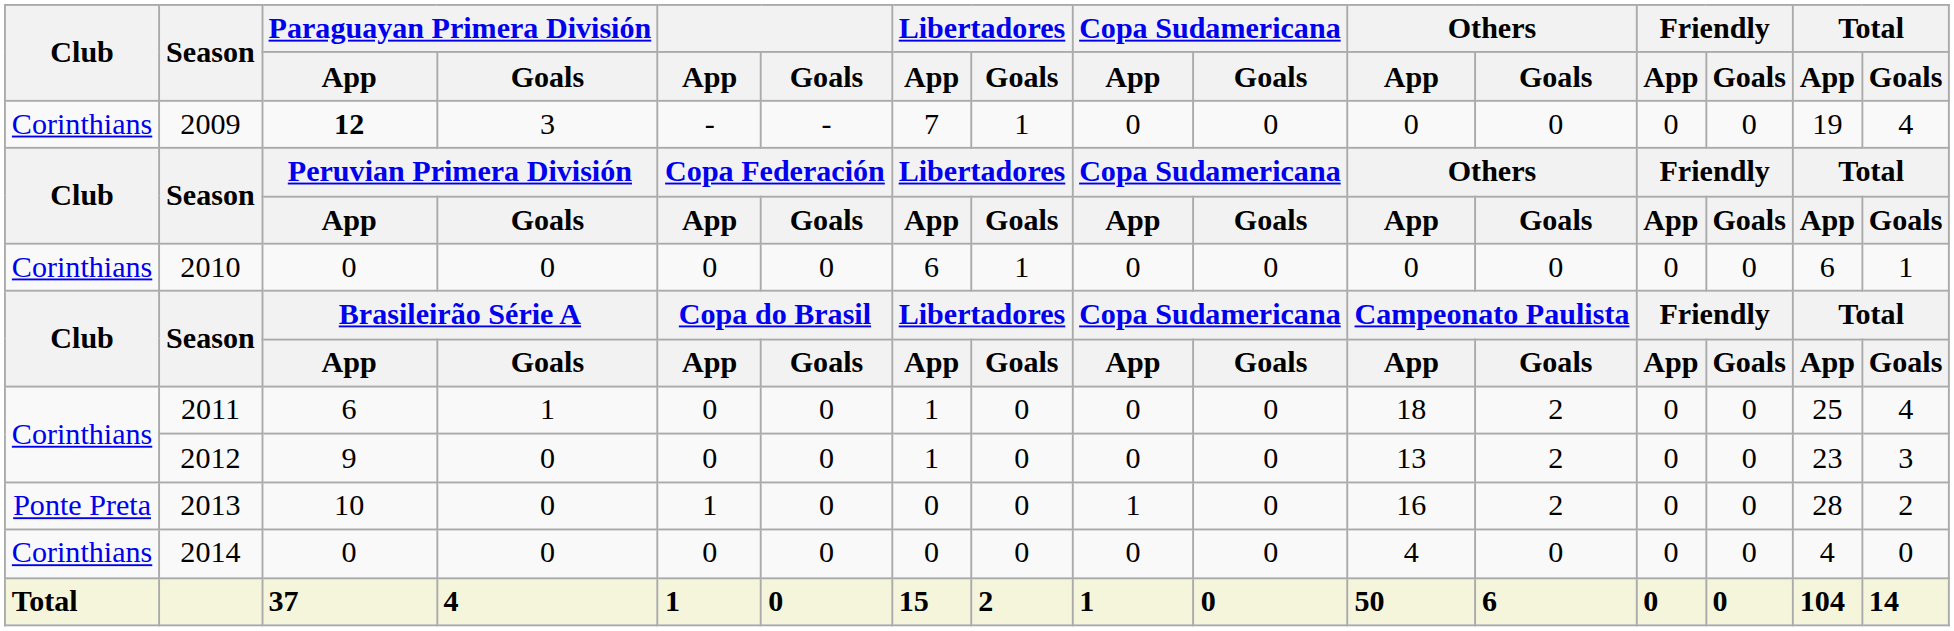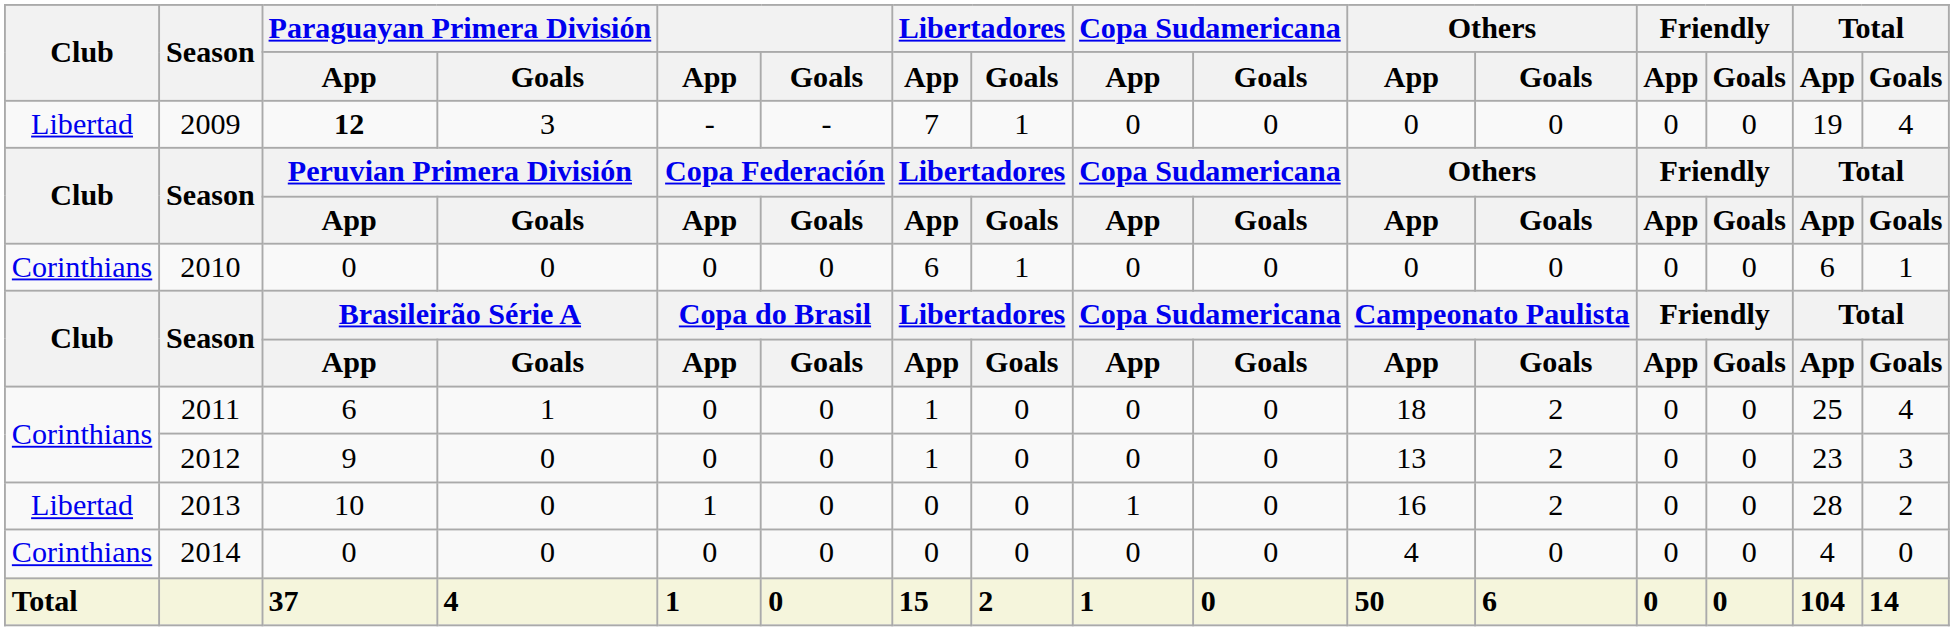(82, 123) Corinthians -> (82, 123) Libertad
(82, 505) Ponte Preta -> (82, 505) Libertad
